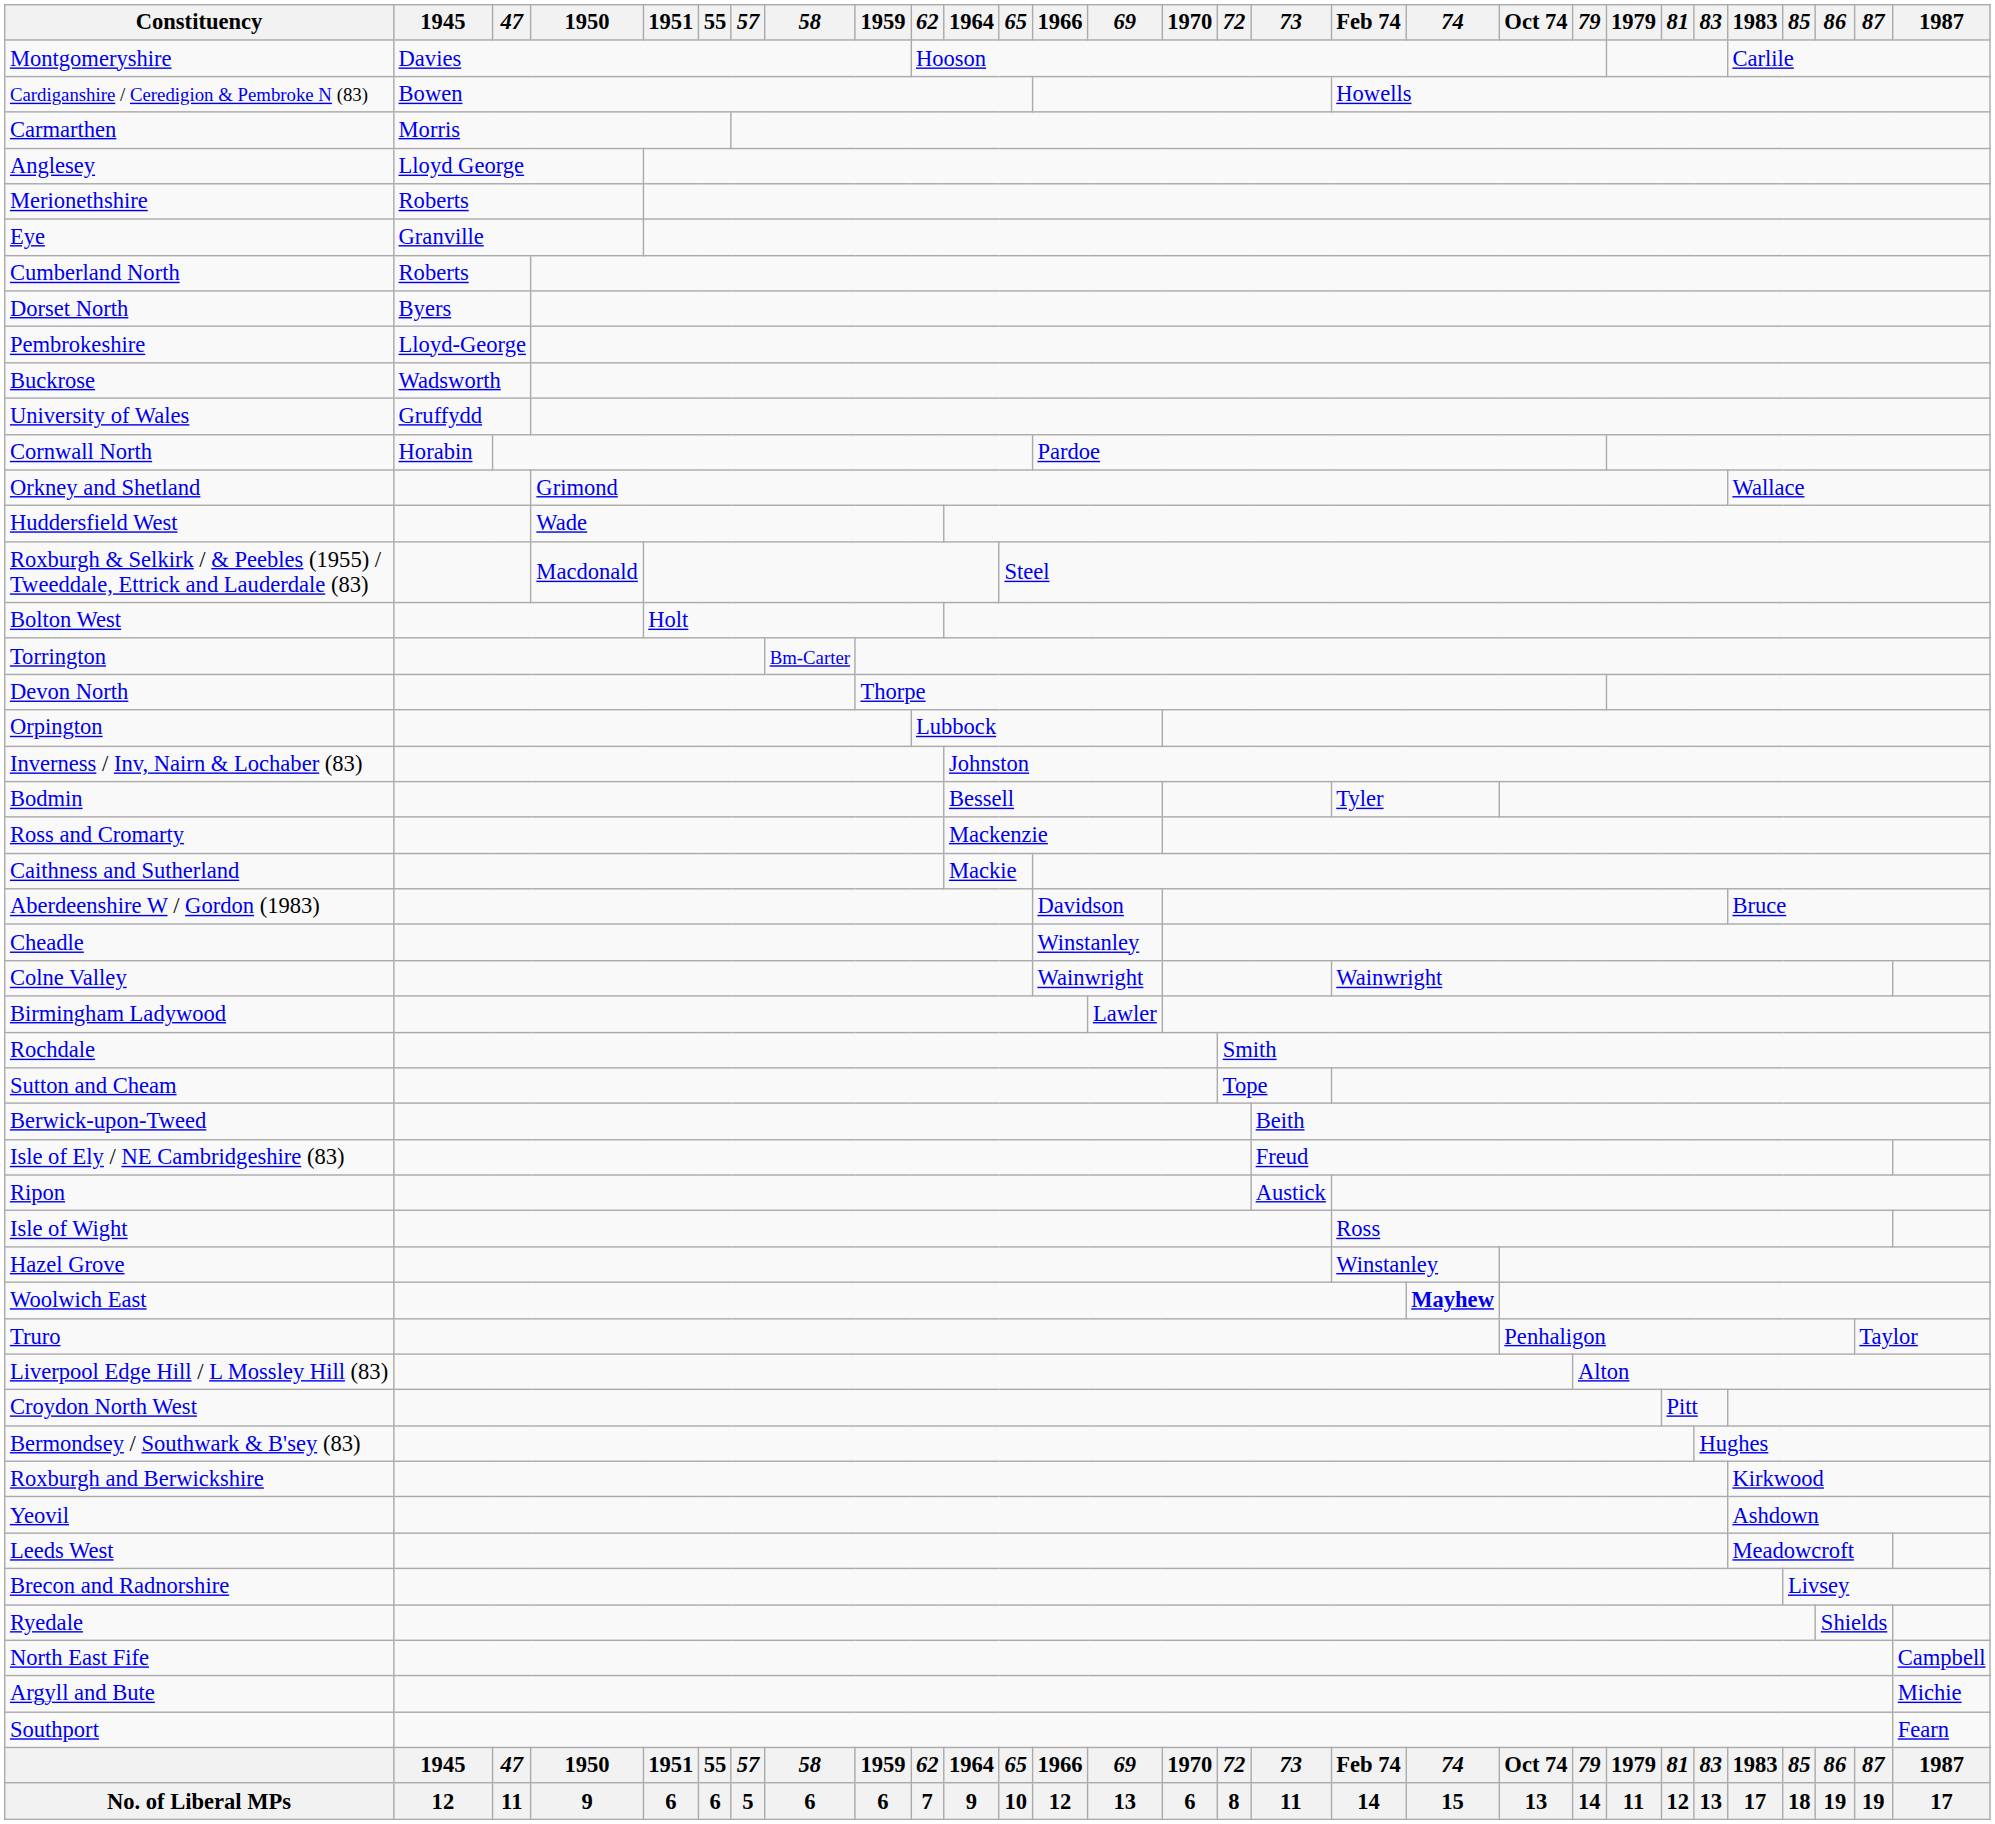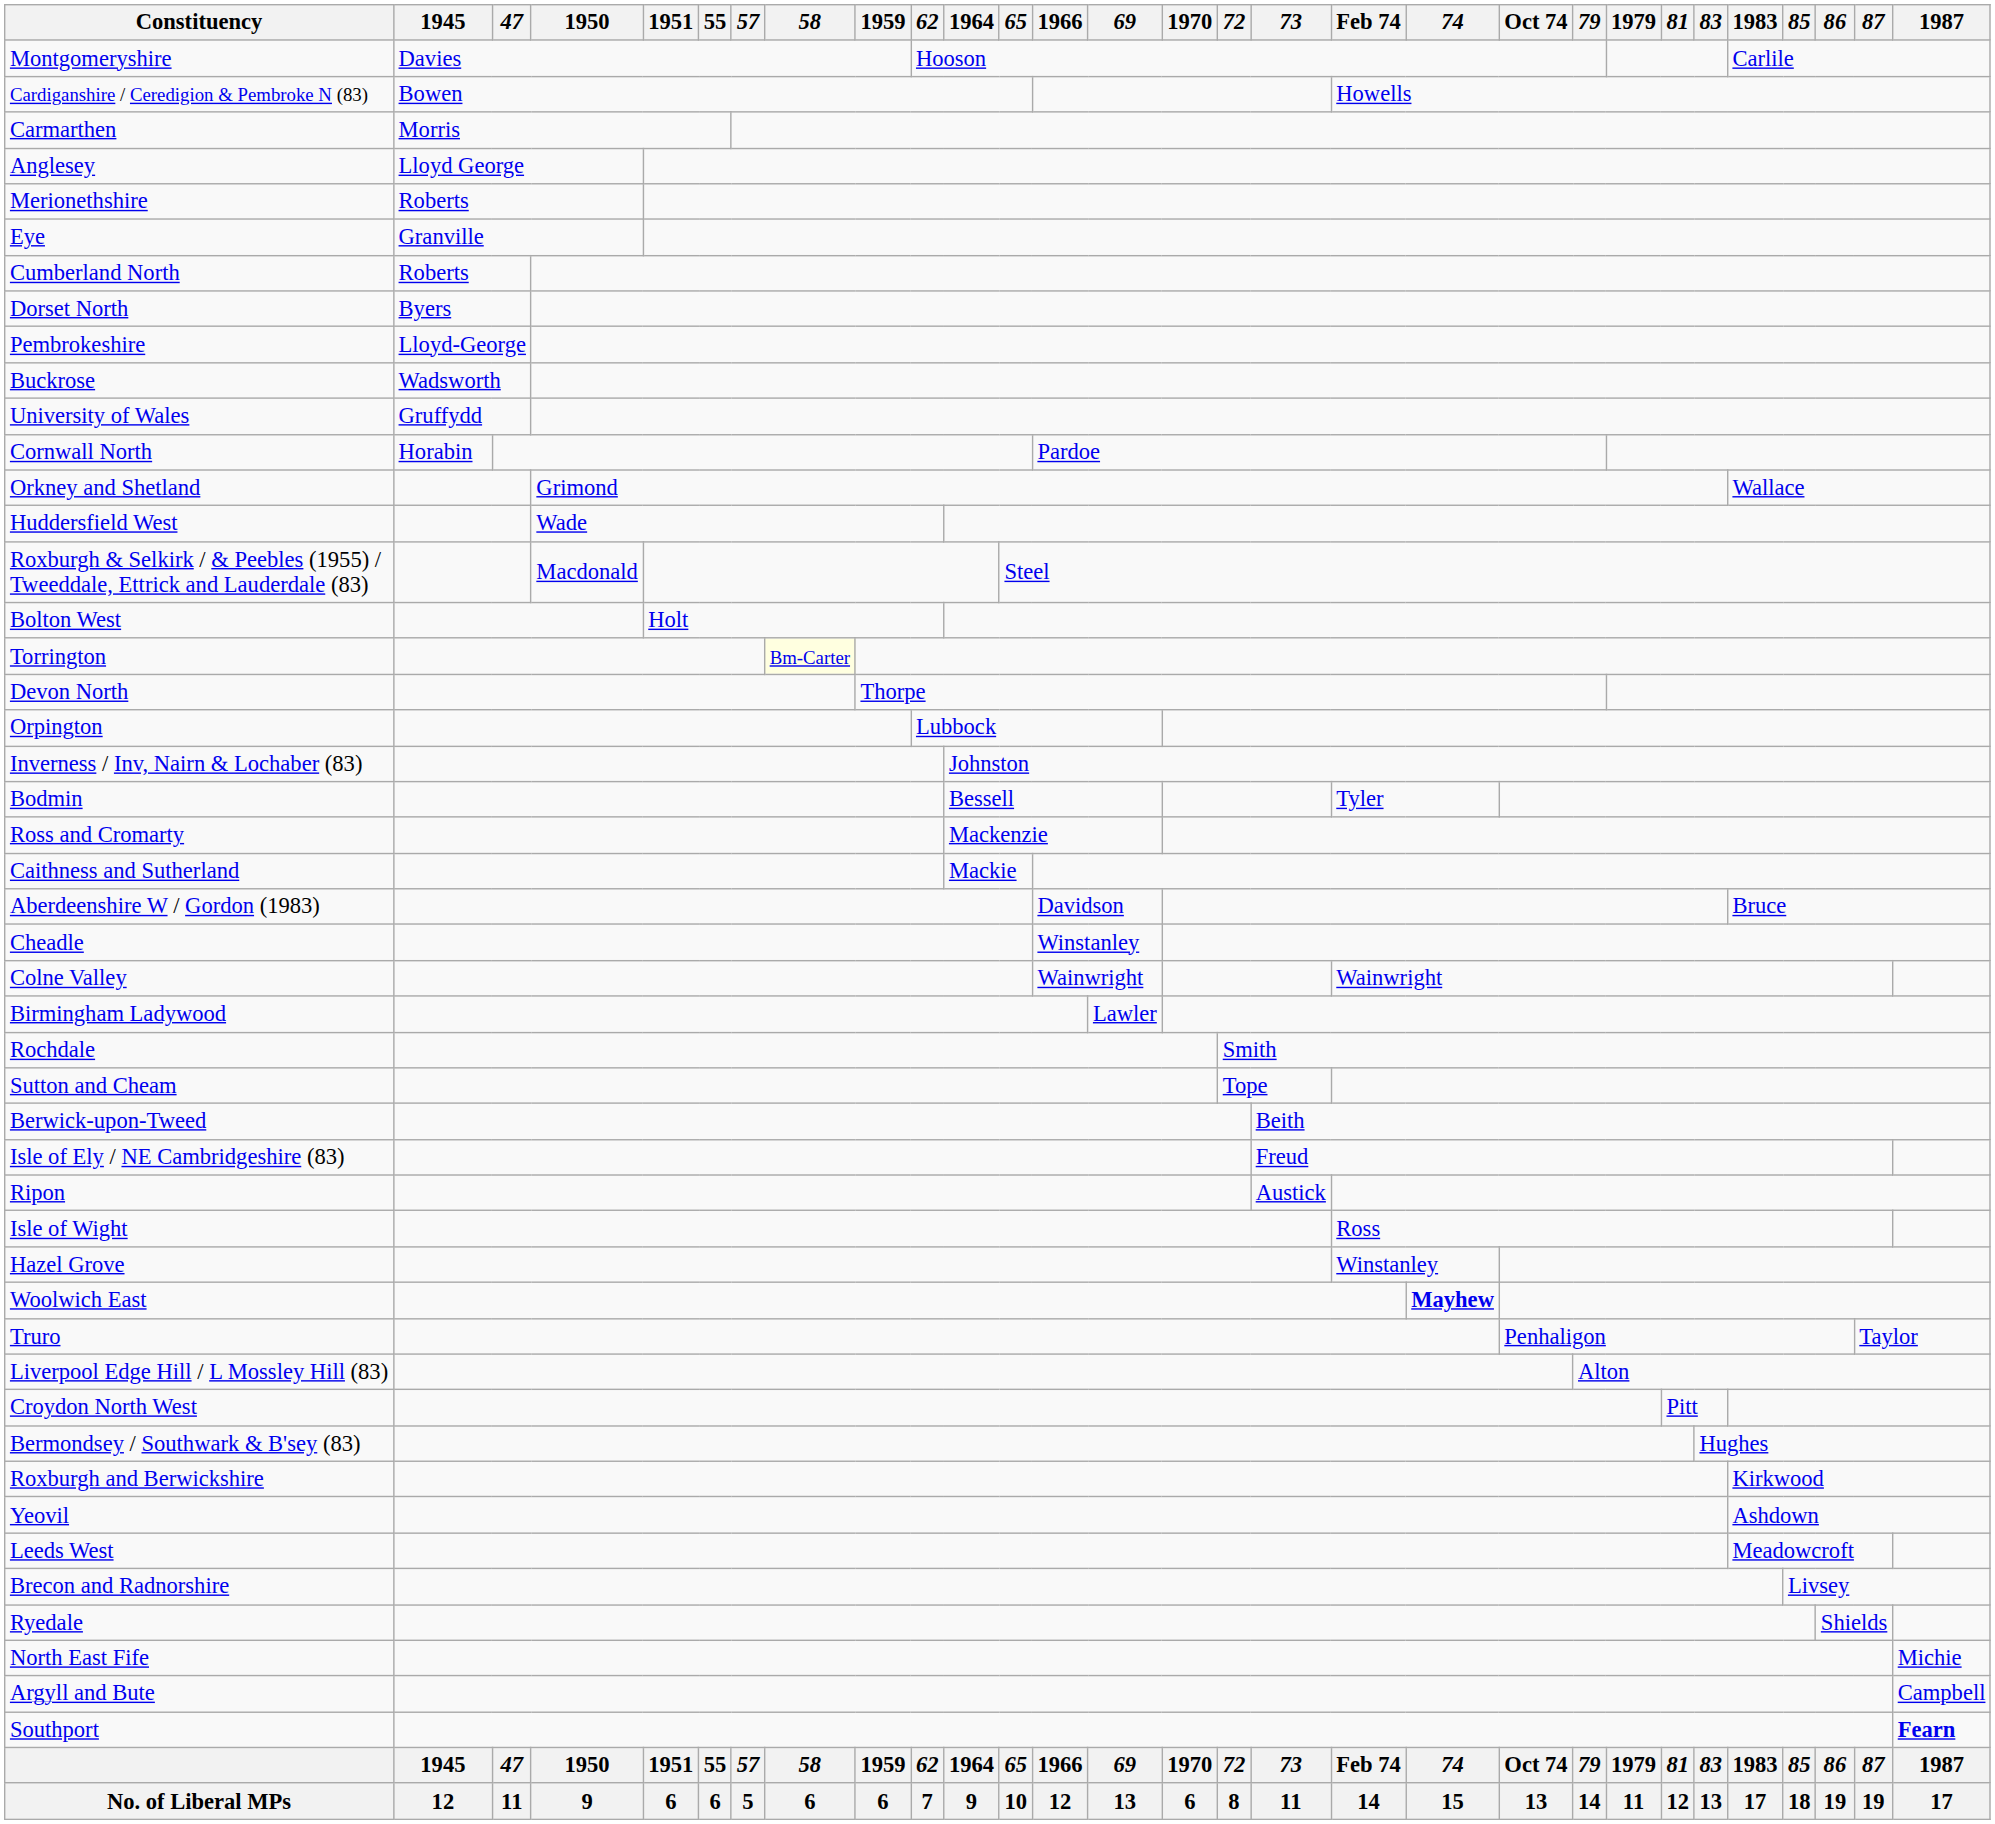(810, 656) no background -> (810, 656) lightyellow background
(1942, 1657) Campbell -> (1930, 1657) Michie
(1930, 1693) Michie -> (1942, 1693) Campbell
(1923, 1729) normal -> (1927, 1729) bold
